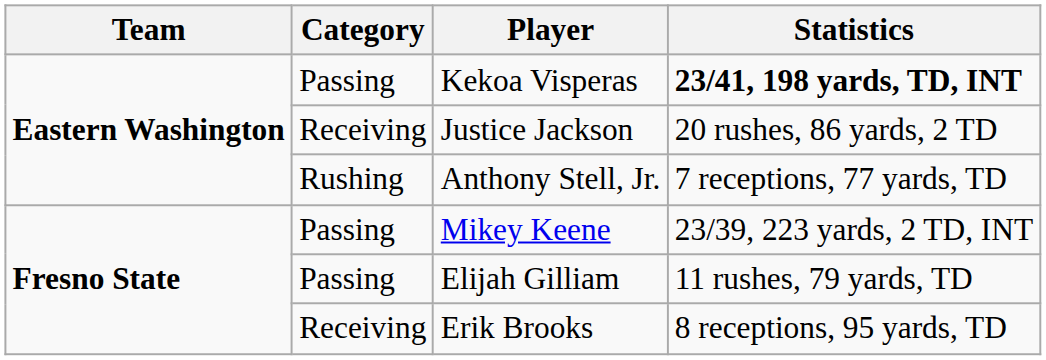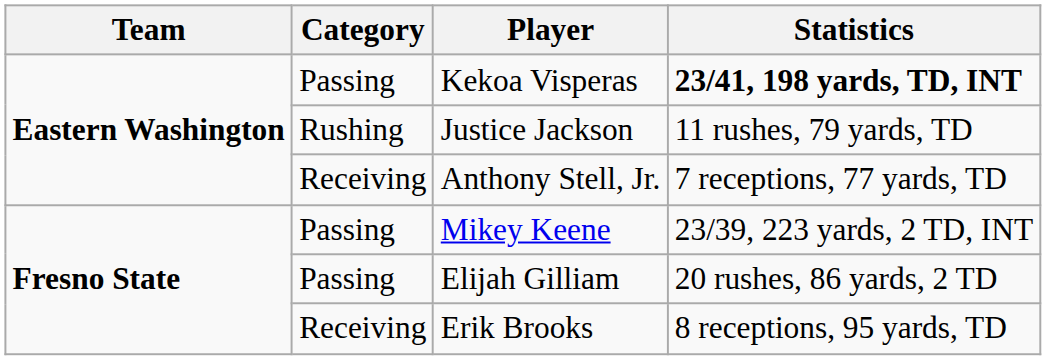(363, 129) Receiving -> (351, 129) Rushing
(836, 129) 20 rushes, 86 yards, 2 TD -> (824, 129) 11 rushes, 79 yards, TD
(351, 178) Rushing -> (363, 178) Receiving
(824, 278) 11 rushes, 79 yards, TD -> (836, 278) 20 rushes, 86 yards, 2 TD
